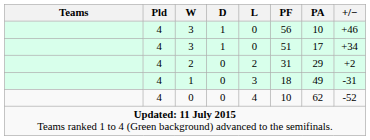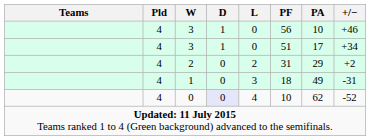(223, 98) no background -> (223, 98) lavender background
